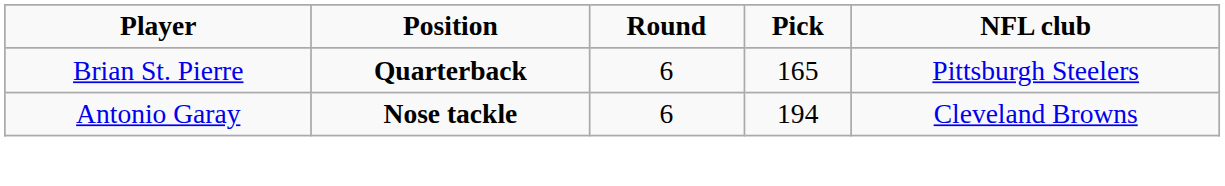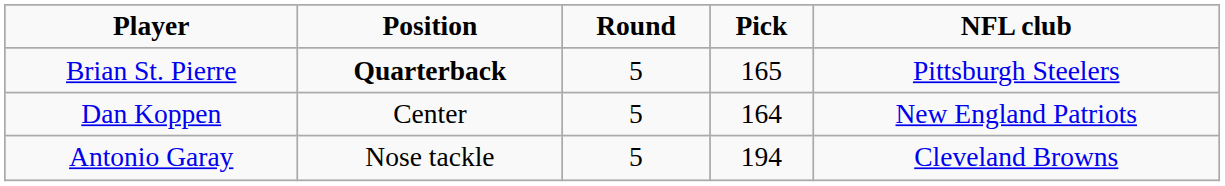(666, 69) 6 -> (636, 69) 5
+ row: (151, 113)
(450, 113) bold -> (430, 157) normal
(666, 113) 6 -> (636, 157) 5
